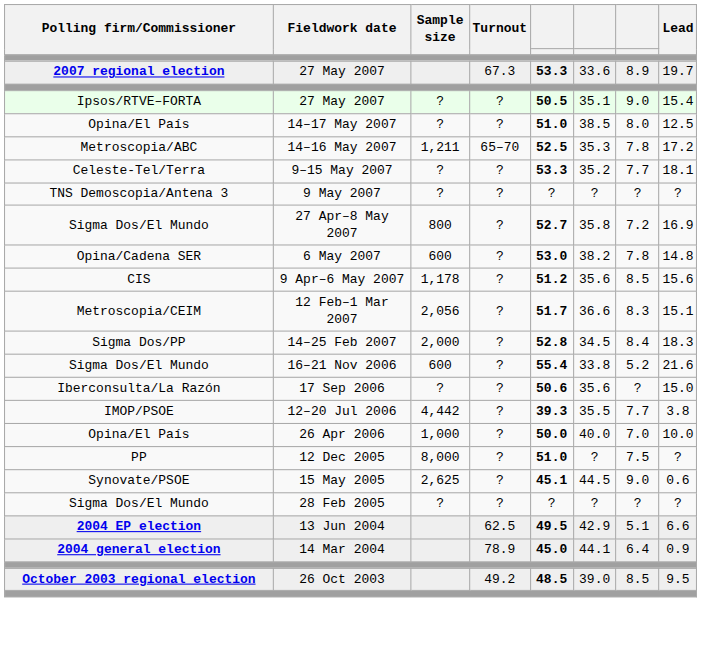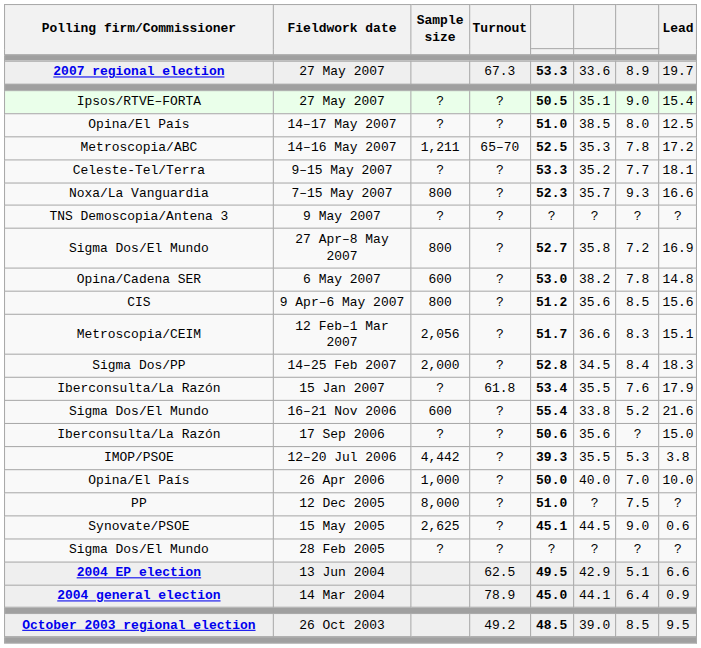+ row: (139, 194)
(440, 280) 1,178 -> (440, 303) 800
+ row: (139, 389)
(638, 412) 7.7 -> (638, 458) 5.3
